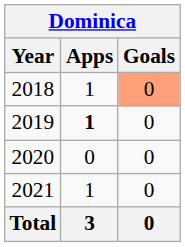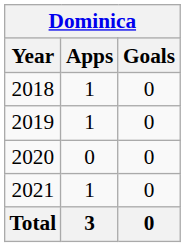(149, 88) lightsalmon background -> (149, 88) no background
(90, 122) bold -> (90, 122) normal
